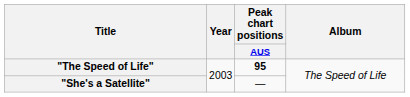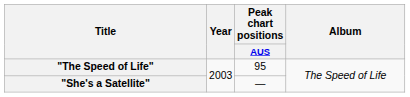(260, 67) bold -> (260, 67) normal
